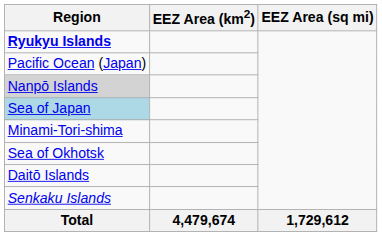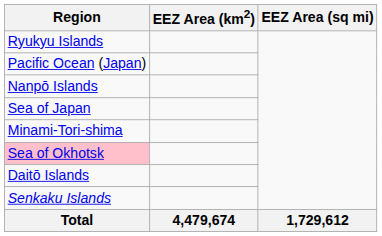(59, 41) bold -> (55, 41) normal
(53, 86) lightgrey background -> (53, 86) no background
(49, 108) lightblue background -> (49, 108) no background
(56, 153) no background -> (56, 153) pink background
